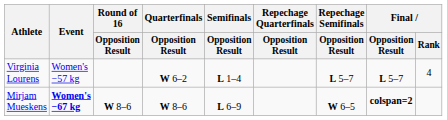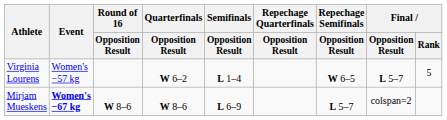(341, 79) L 5–7 -> (341, 79) W 6–5
(429, 73) 4 -> (429, 73) 5
(341, 107) W 6–5 -> (341, 107) L 5–7
(391, 101) bold -> (391, 101) normal
